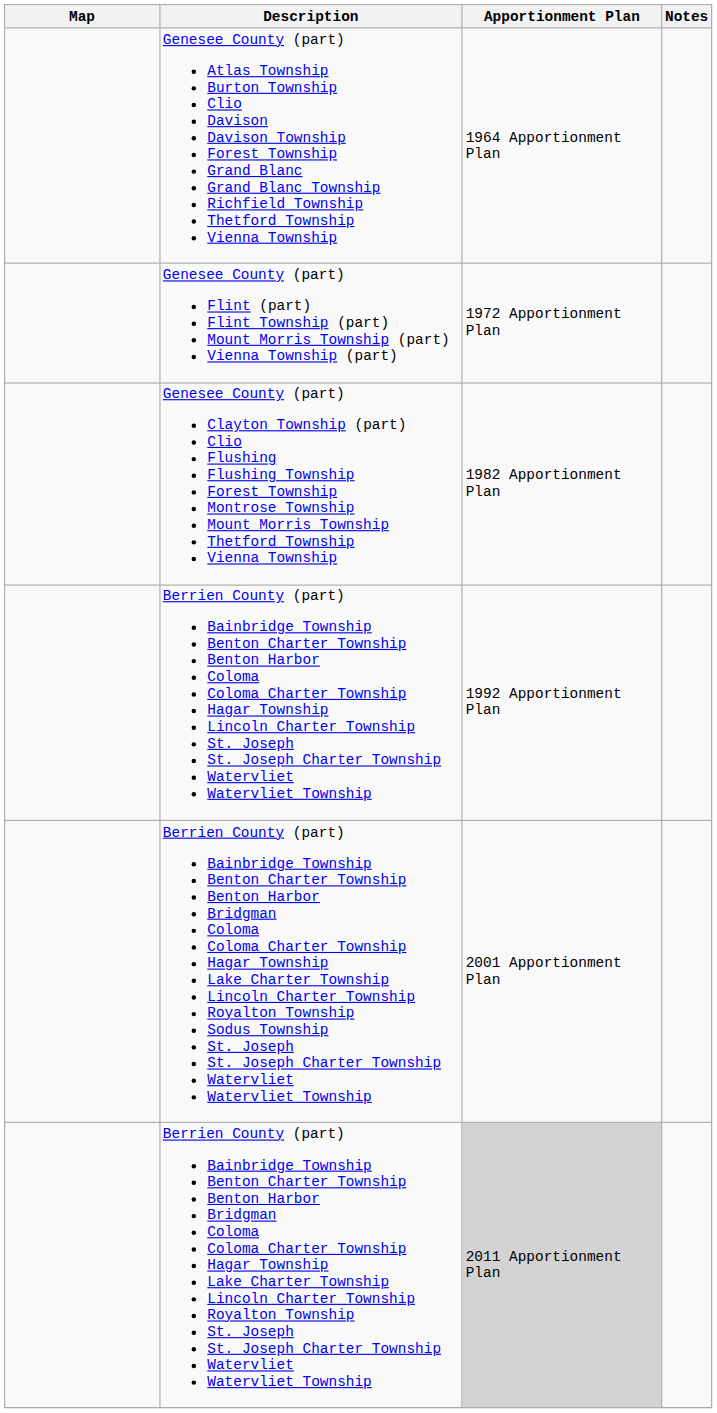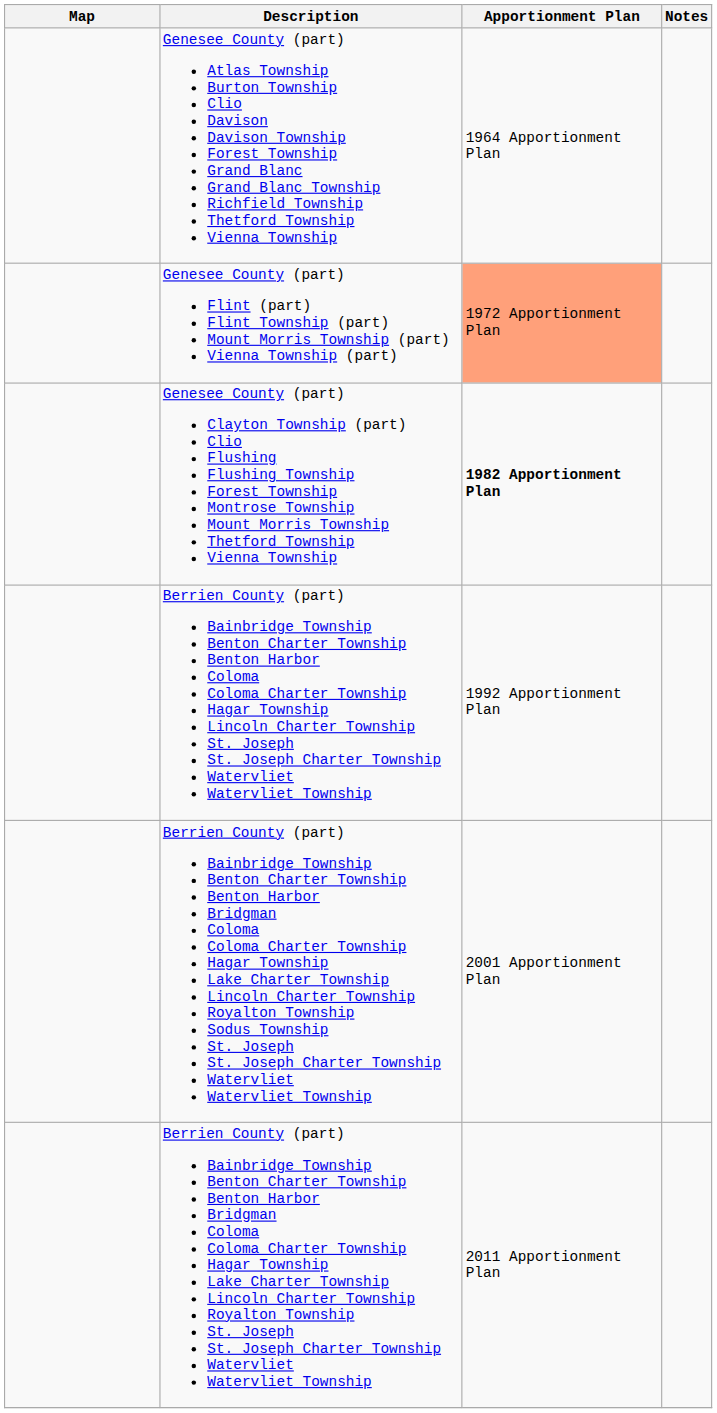(544, 323) no background -> (544, 323) lightsalmon background
(544, 484) normal -> (544, 484) bold
(544, 1265) lightgrey background -> (544, 1265) no background
